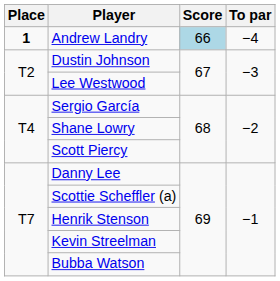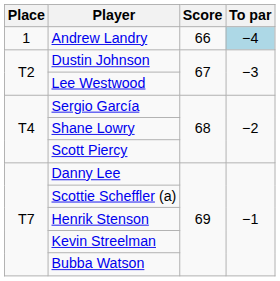(26, 38) bold -> (26, 38) normal
(203, 38) lightblue background -> (203, 38) no background
(250, 38) no background -> (250, 38) lightblue background
